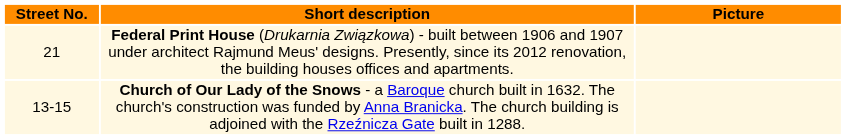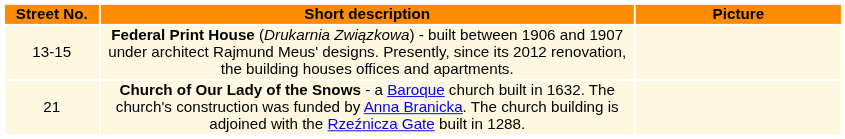(52, 52) 21 -> (52, 52) 13-15
(52, 107) 13-15 -> (52, 107) 21
